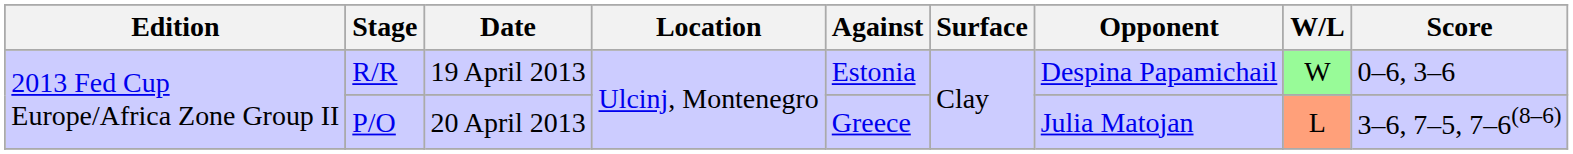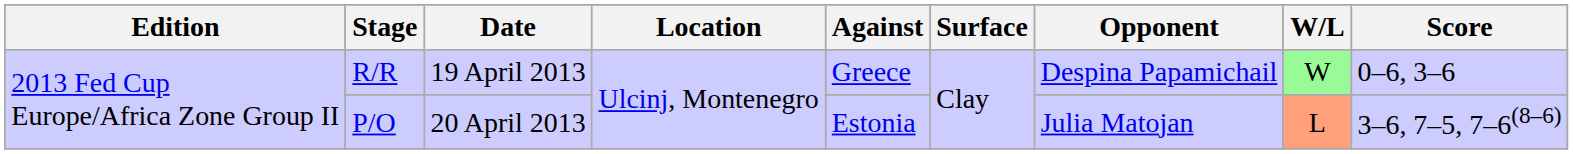(874, 72) Estonia -> (871, 72) Greece
(871, 121) Greece -> (874, 121) Estonia
